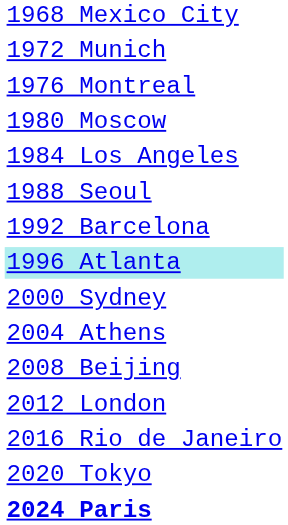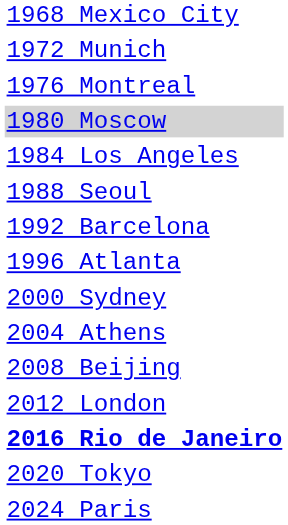(86, 122) no background -> (86, 122) lightgrey background
(94, 263) paleturquoise background -> (94, 263) no background
(144, 440) normal -> (144, 440) bold
(79, 510) bold -> (79, 510) normal
